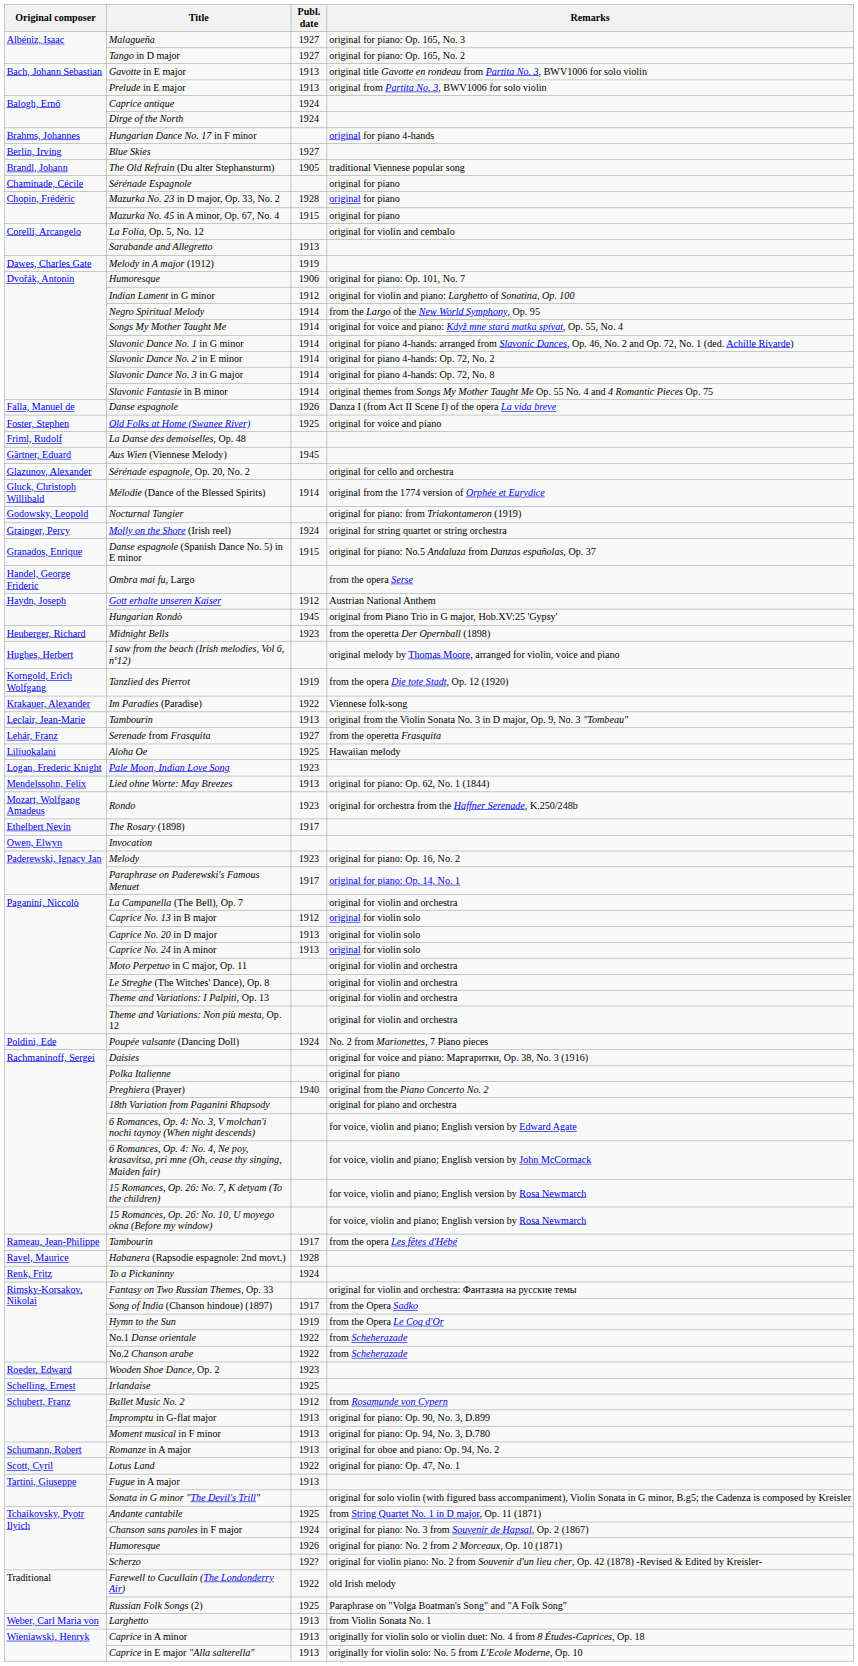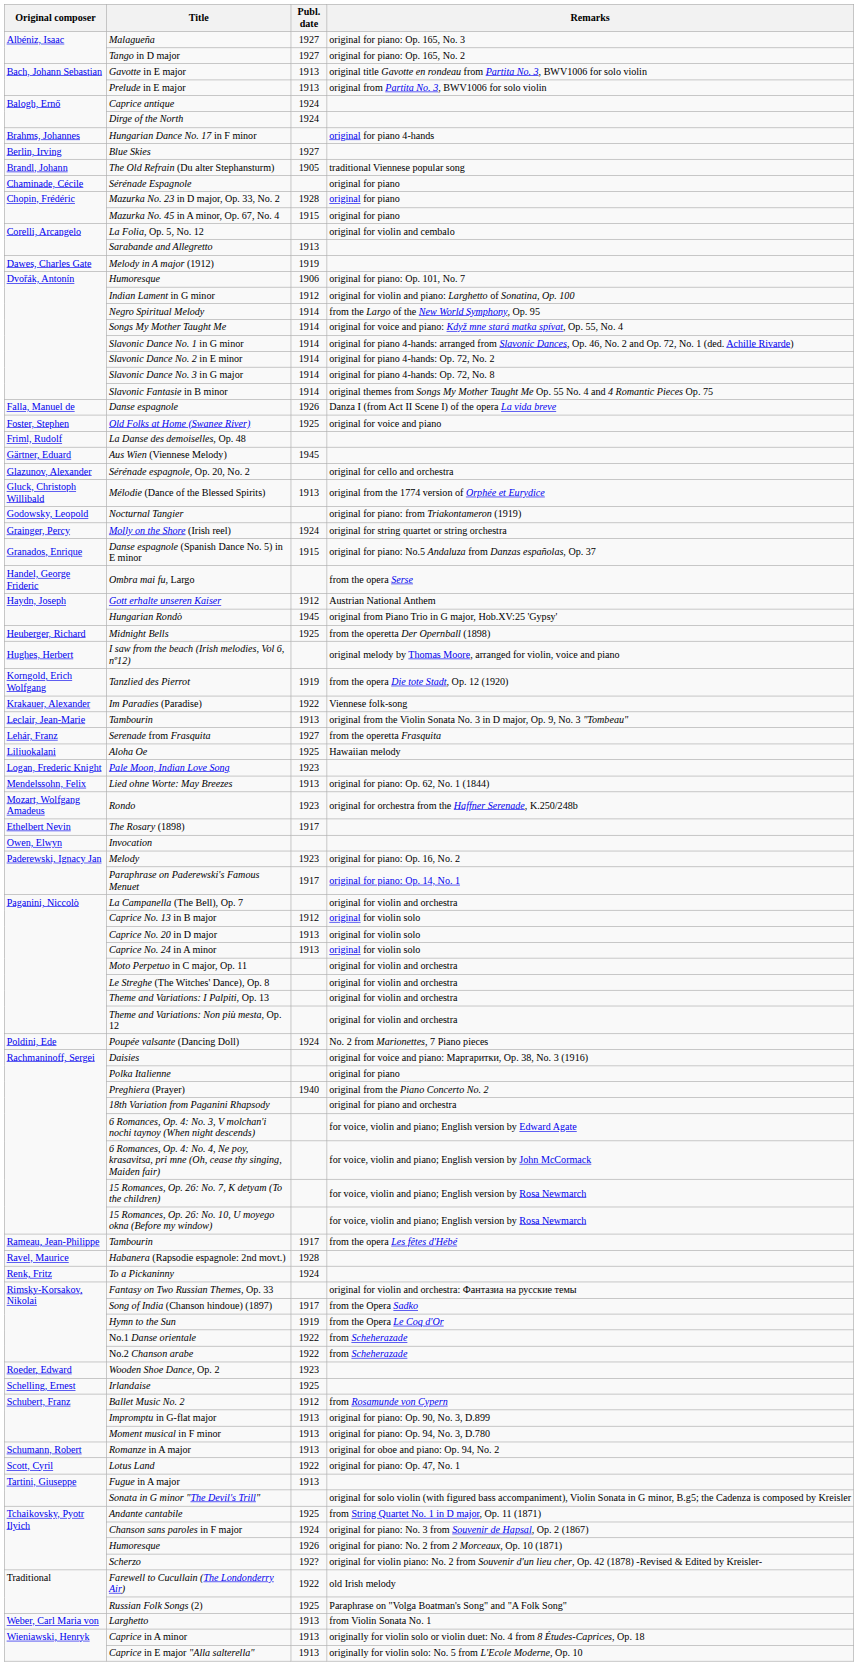(309, 493) 1914 -> (309, 493) 1913
(309, 633) 1923 -> (309, 633) 1925
